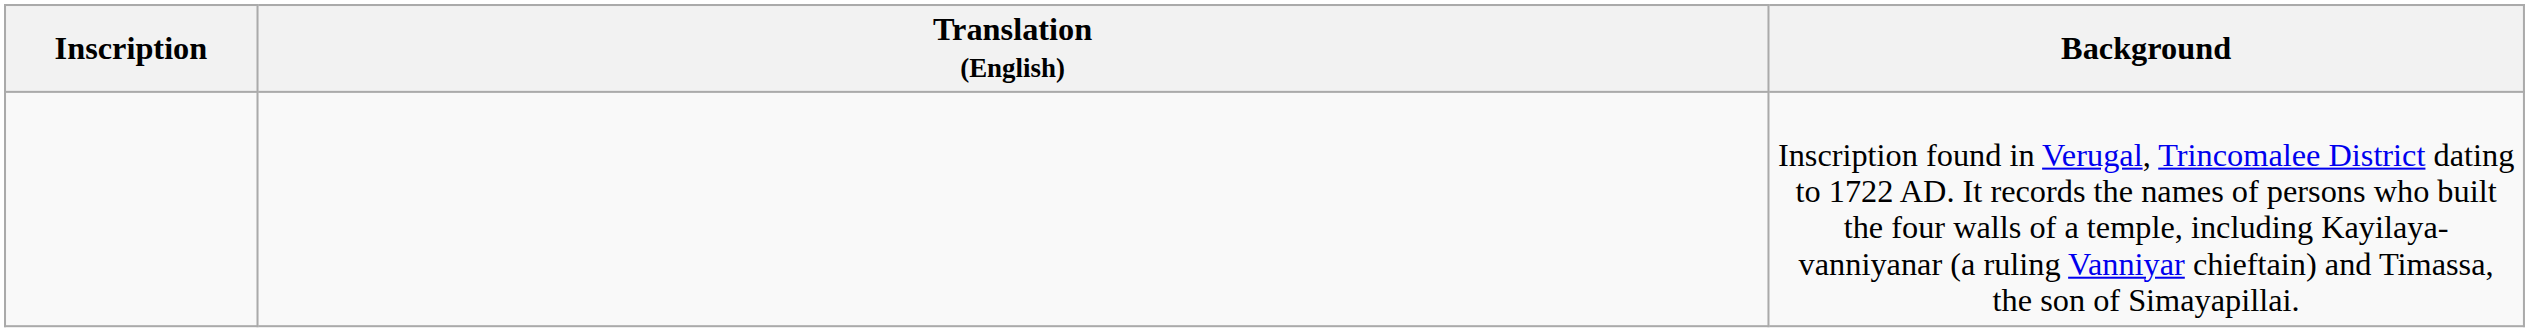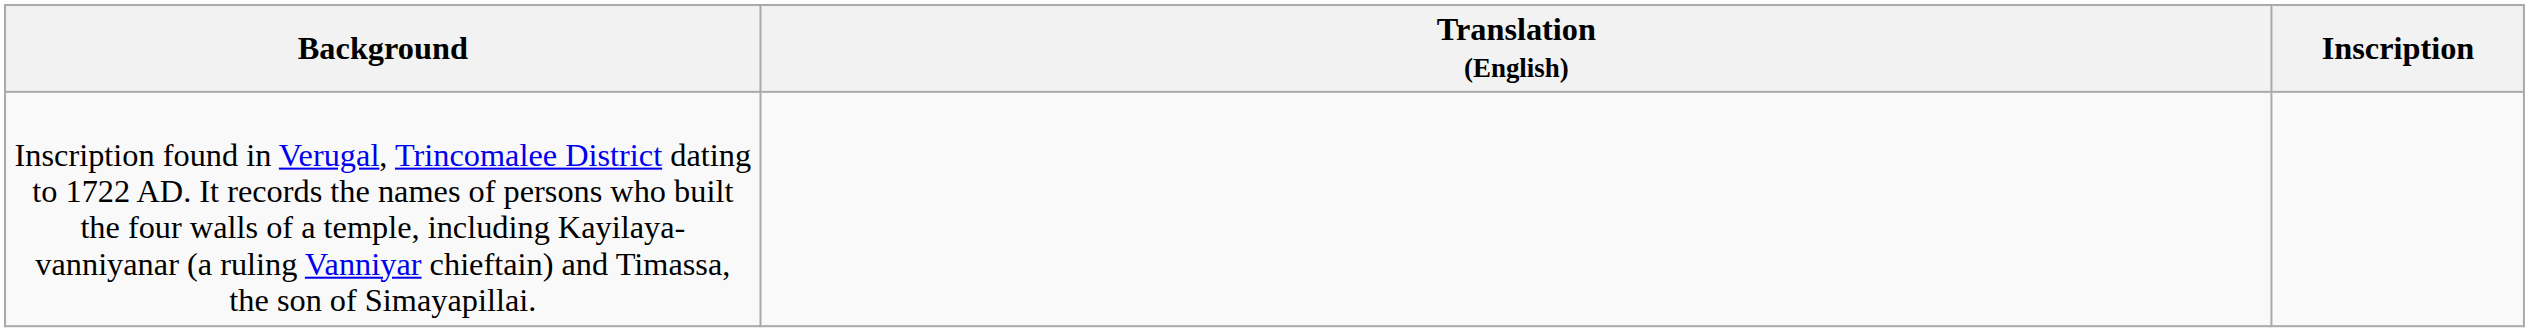columns swapped: (2146, 48) <-> (131, 48)
